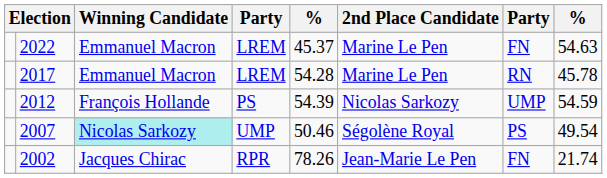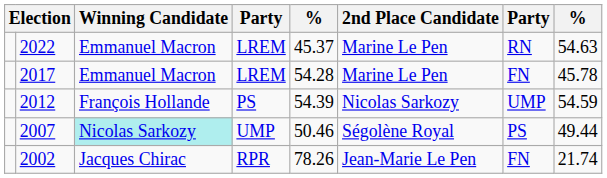(518, 46) FN -> (519, 46) RN
(519, 74) RN -> (518, 74) FN
(578, 131) 49.54 -> (578, 131) 49.44
